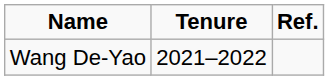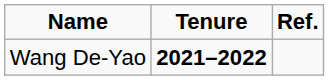(211, 57) normal -> (211, 57) bold
